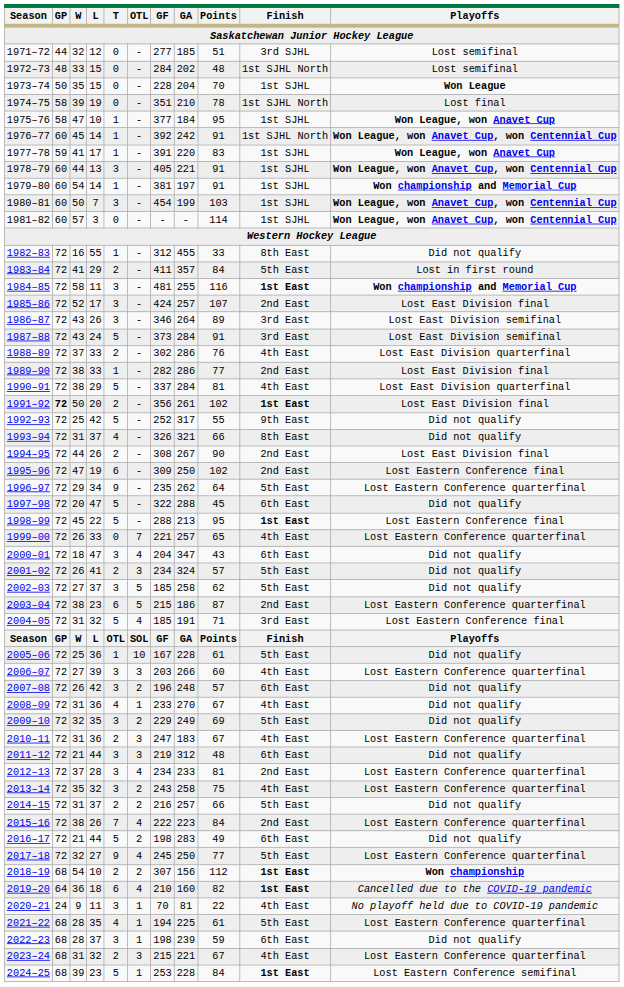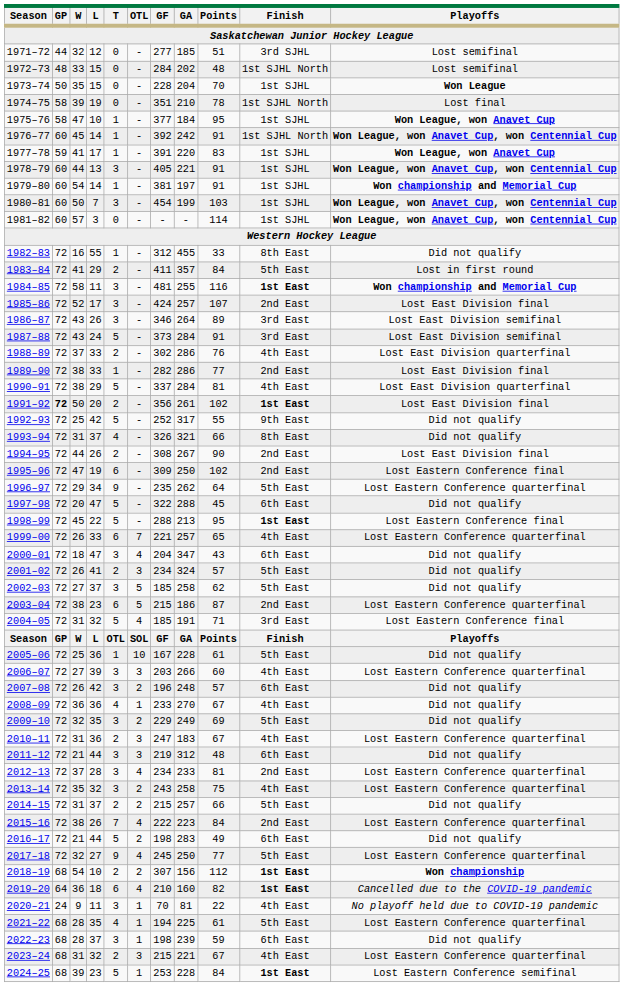(116, 538) 0 -> (116, 538) 6
(78, 705) 31 -> (78, 705) 36
(163, 806) 216 -> (163, 806) 215
